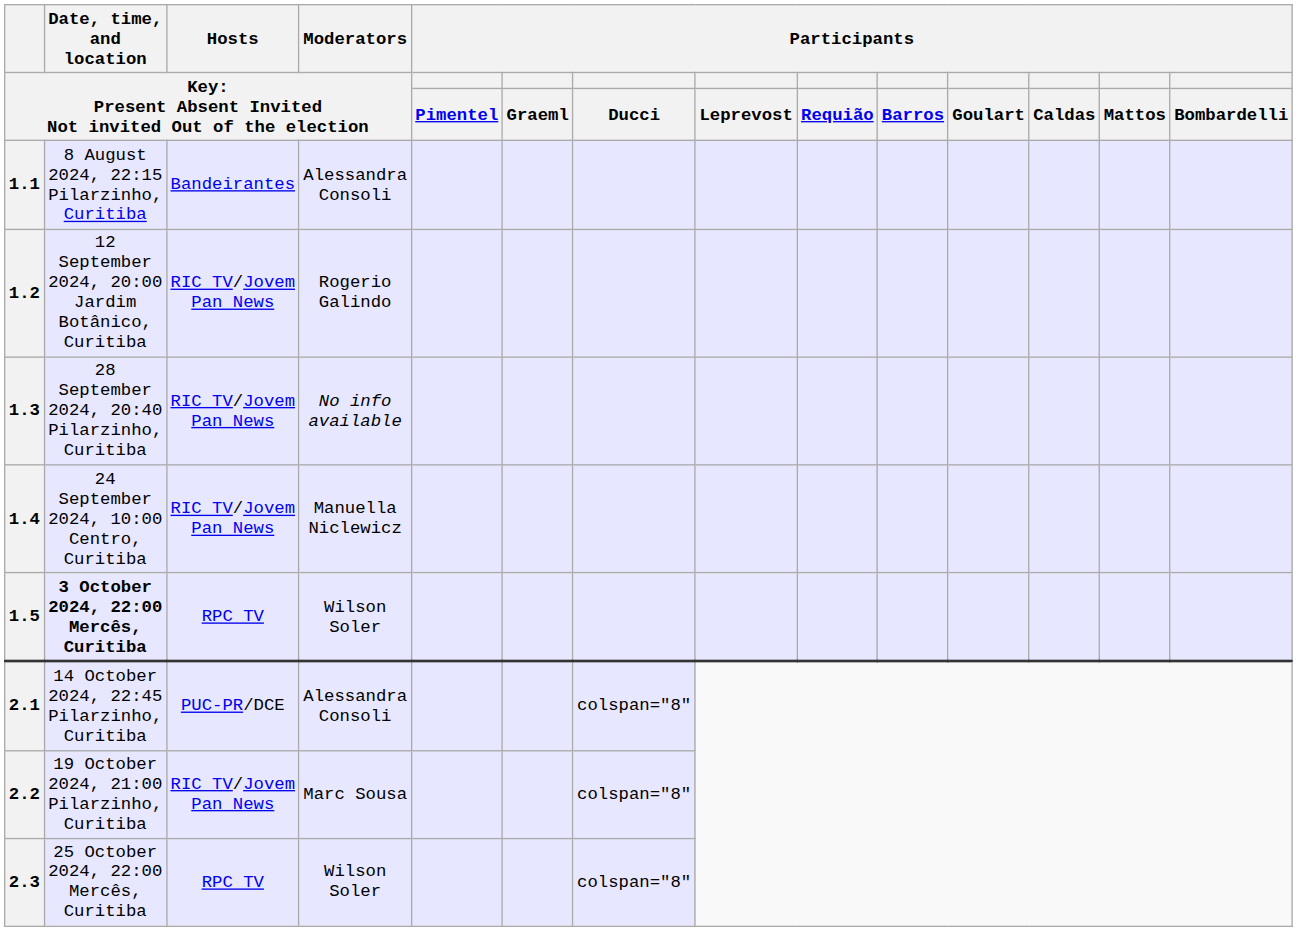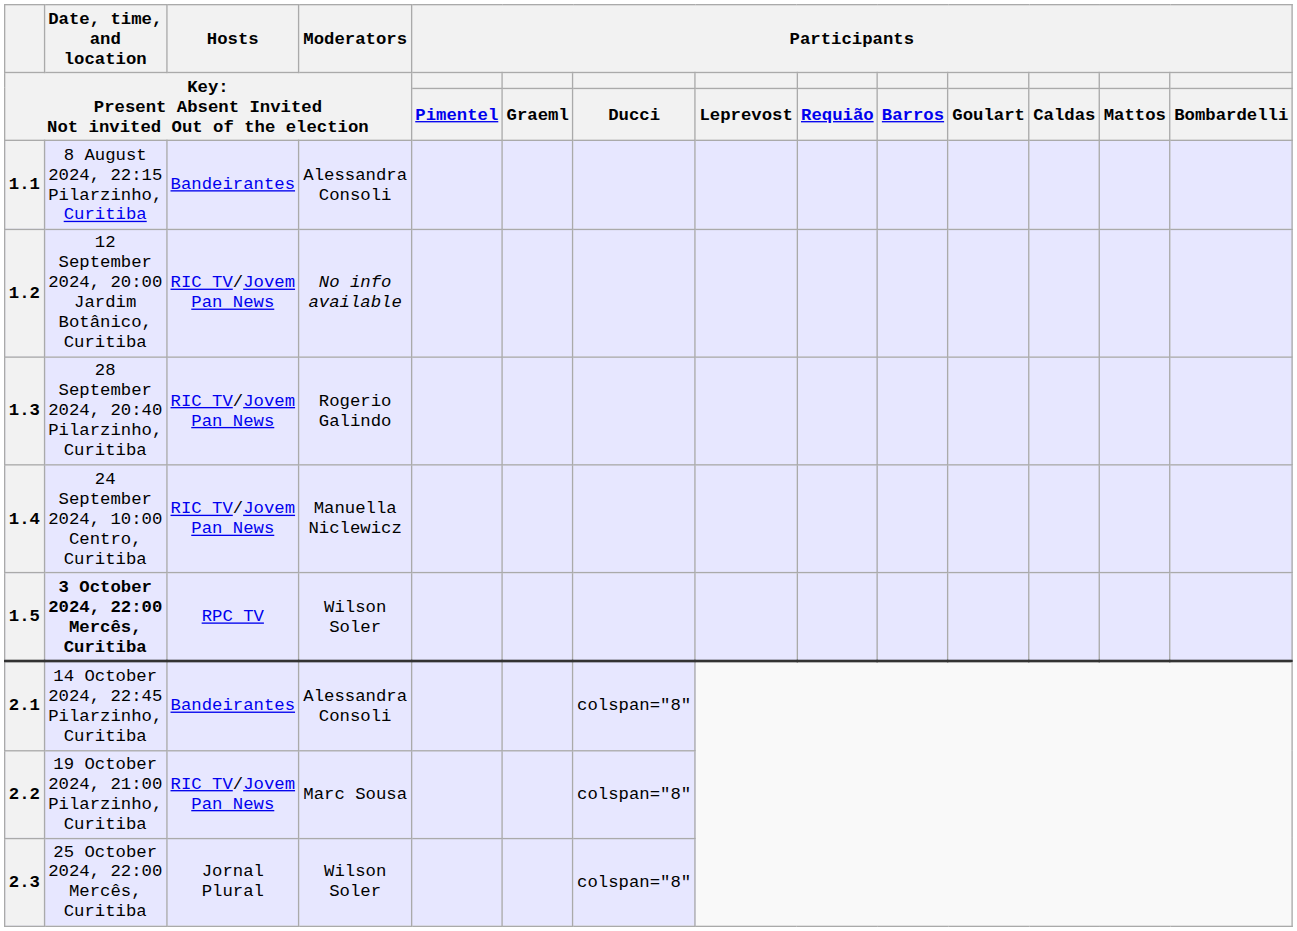(355, 293) Rogerio Galindo -> (355, 293) No info available
(355, 411) No info available -> (355, 411) Rogerio Galindo
(233, 706) PUC-PR/DCE -> (233, 706) Bandeirantes
(233, 882) RPC TV -> (233, 882) Jornal Plural
